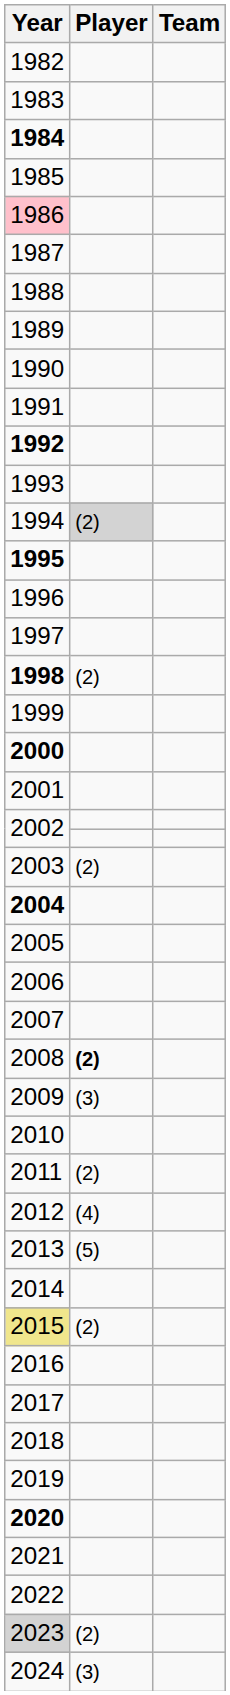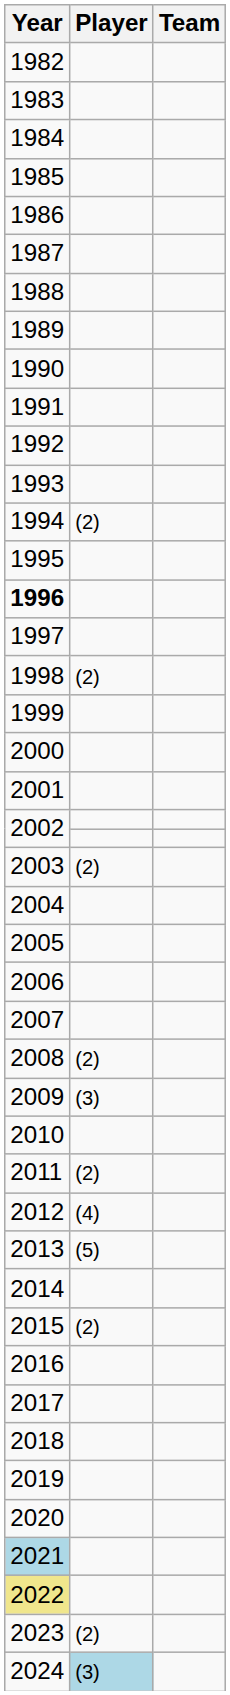(37, 138) bold -> (37, 138) normal
(37, 215) pink background -> (37, 215) no background
(37, 445) bold -> (37, 445) normal
(88, 523) lightgrey background -> (88, 523) no background
(37, 560) bold -> (37, 560) normal
(37, 598) normal -> (37, 598) bold
(37, 675) bold -> (37, 675) normal
(37, 751) bold -> (37, 751) normal
(37, 904) bold -> (37, 904) normal
(88, 1058) bold -> (88, 1059) normal
(37, 1326) khaki background -> (37, 1326) no background
(37, 1517) bold -> (37, 1517) normal
(37, 1556) no background -> (37, 1556) lightblue background
(37, 1594) no background -> (37, 1594) khaki background
(37, 1632) lightgrey background -> (37, 1632) no background
(88, 1672) no background -> (88, 1672) lightblue background
